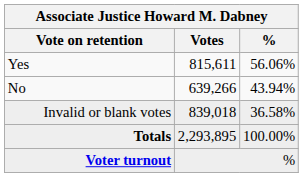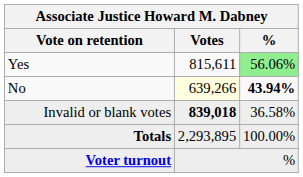(273, 64) no background -> (273, 64) lightgreen background
(212, 88) no background -> (212, 88) lightyellow background
(273, 88) normal -> (272, 88) bold
(212, 112) normal -> (212, 112) bold
